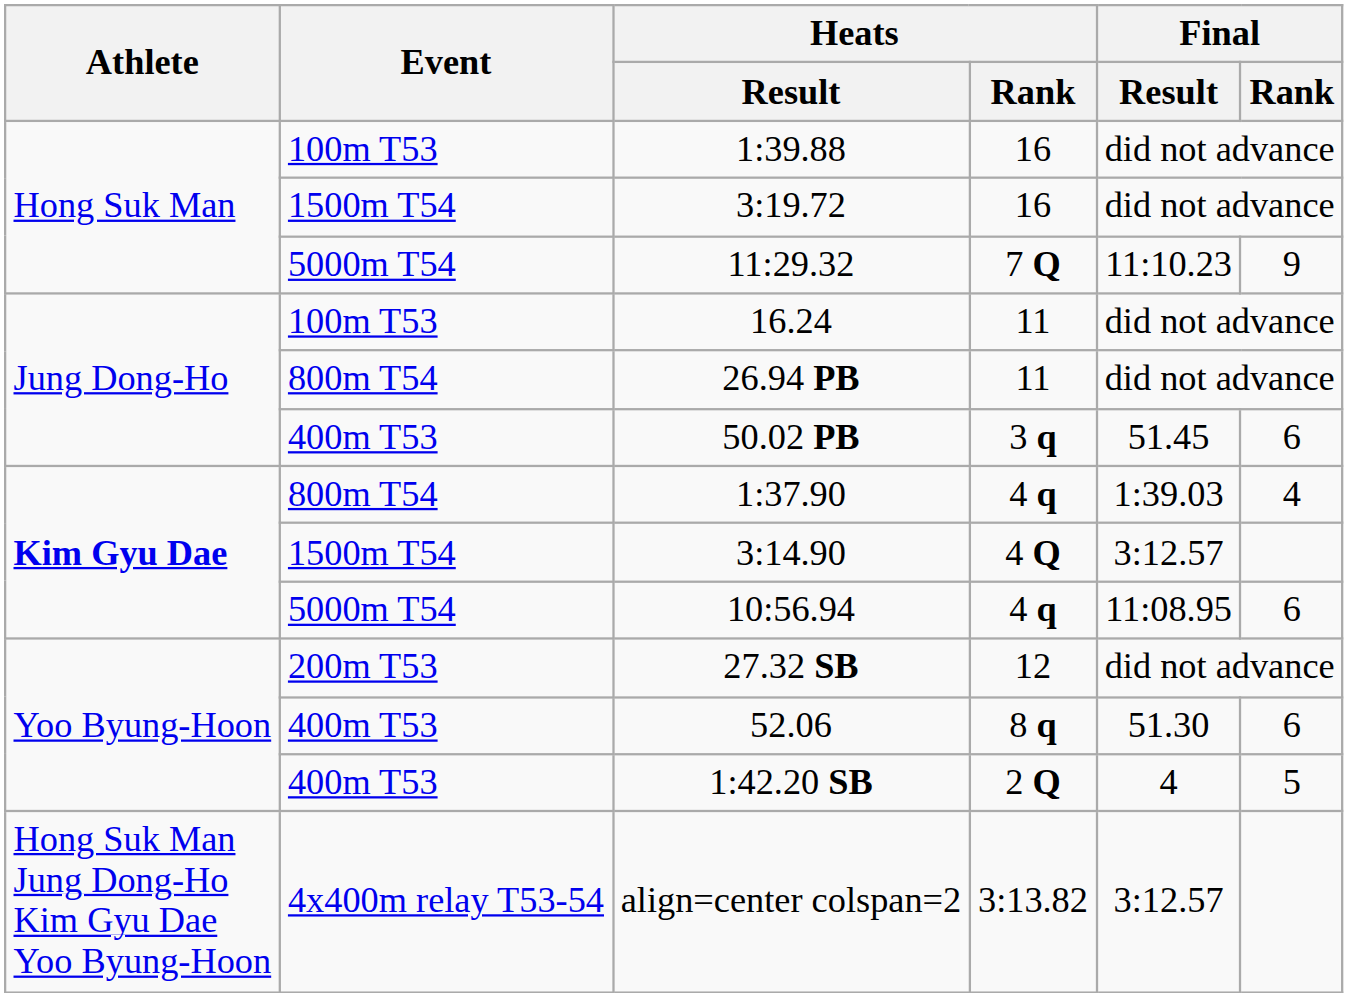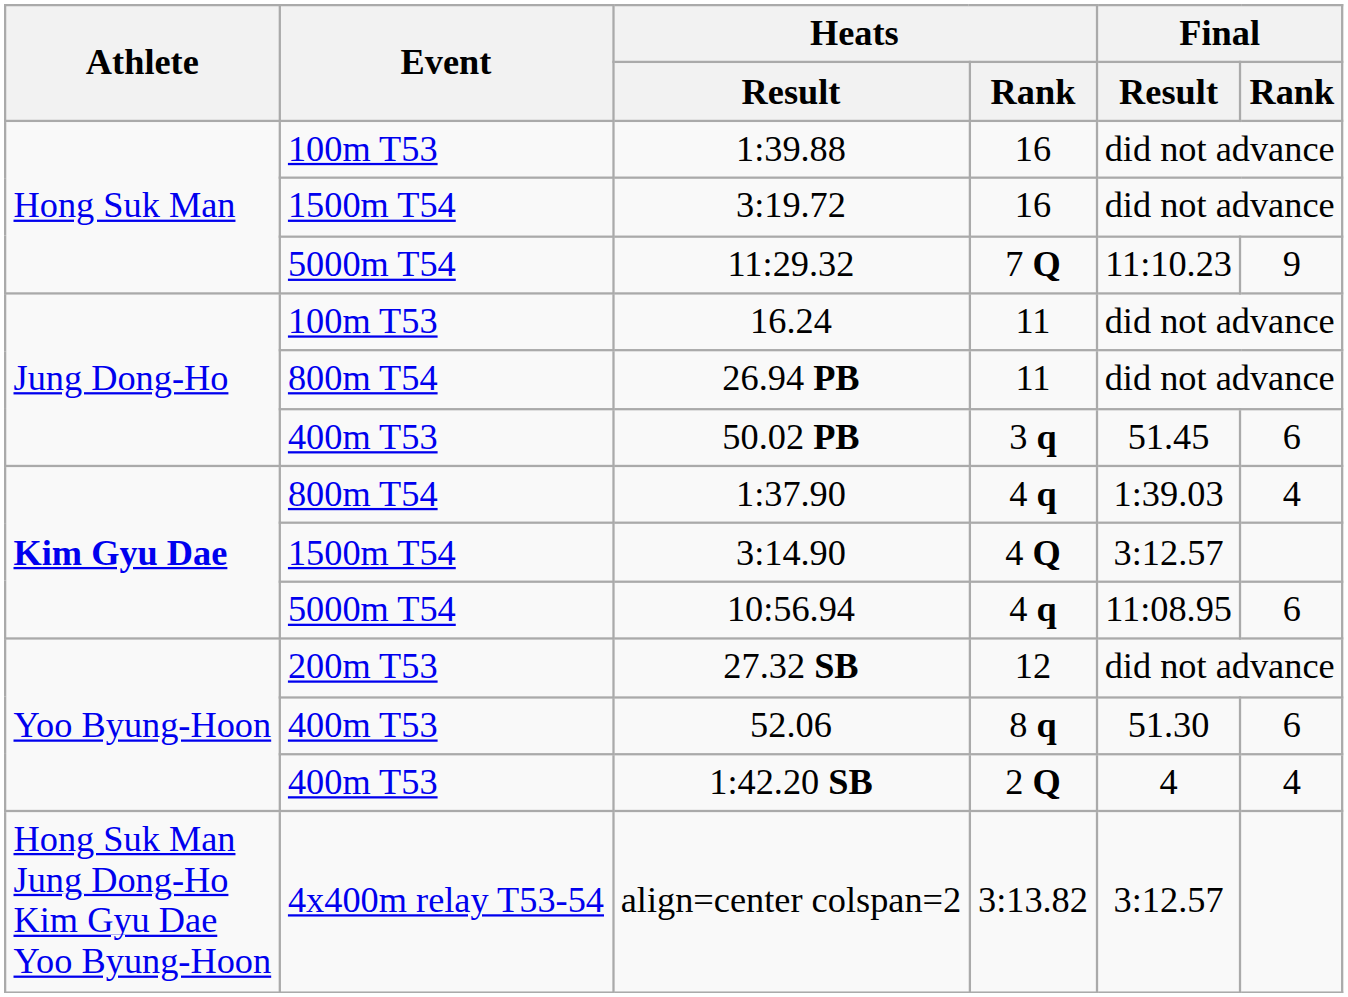(1292, 782) 5 -> (1292, 782) 4
